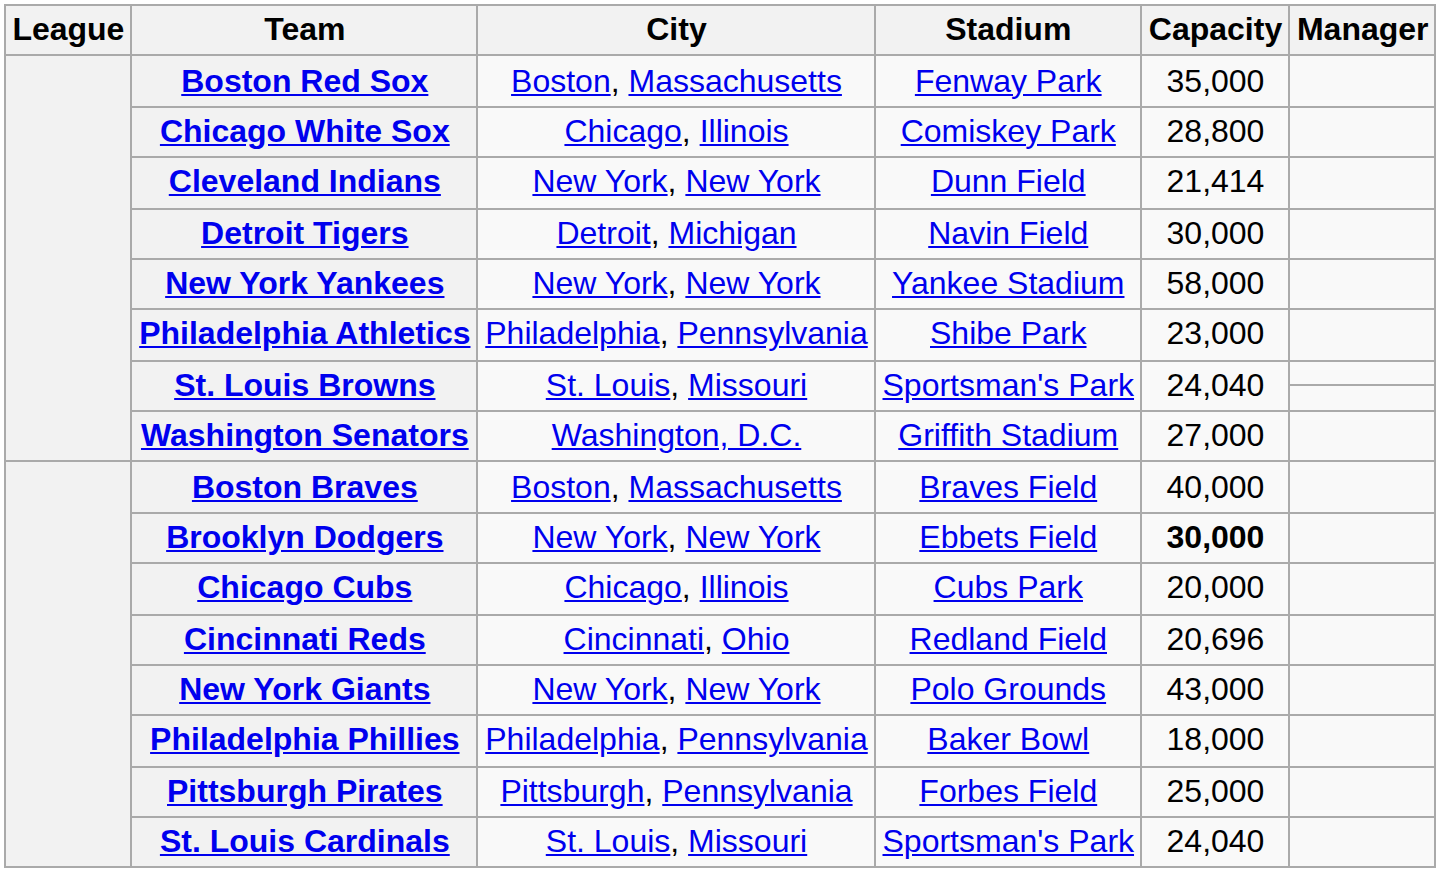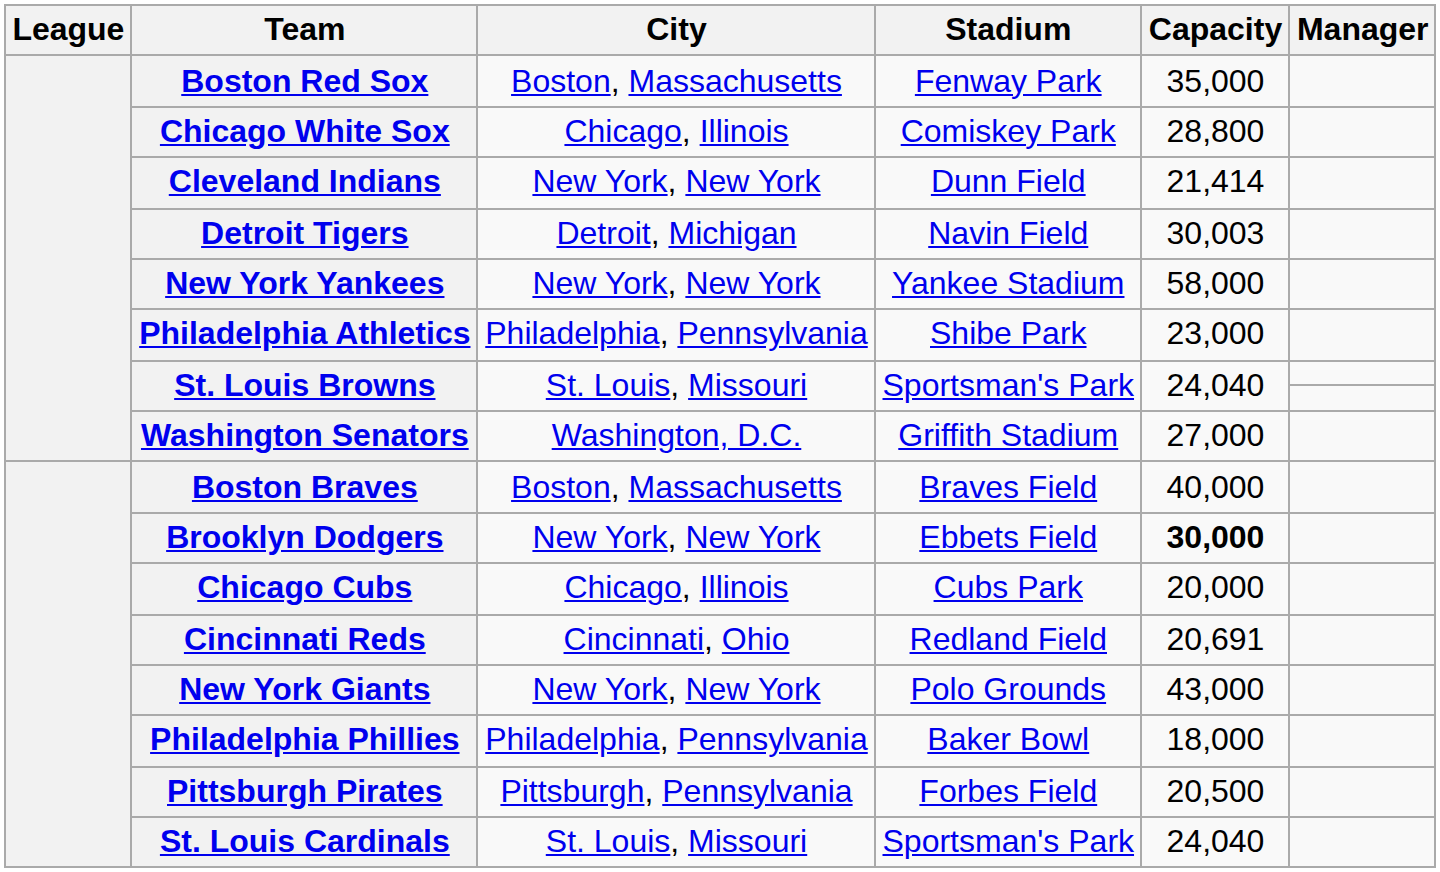(1215, 232) 30,000 -> (1215, 232) 30,003
(1215, 638) 20,696 -> (1215, 638) 20,691
(1215, 791) 25,000 -> (1215, 791) 20,500
